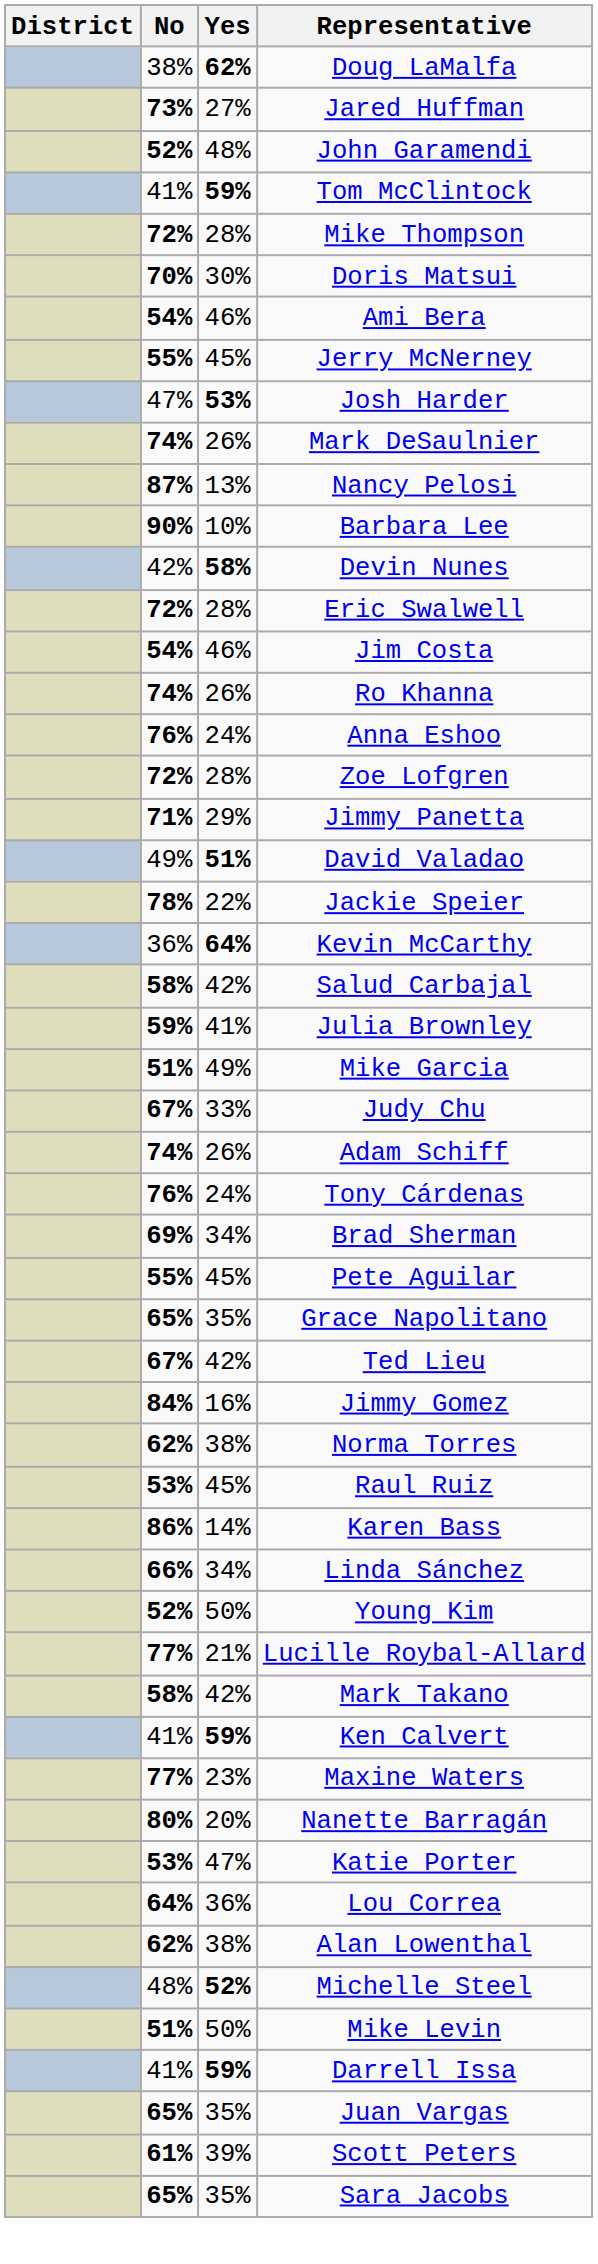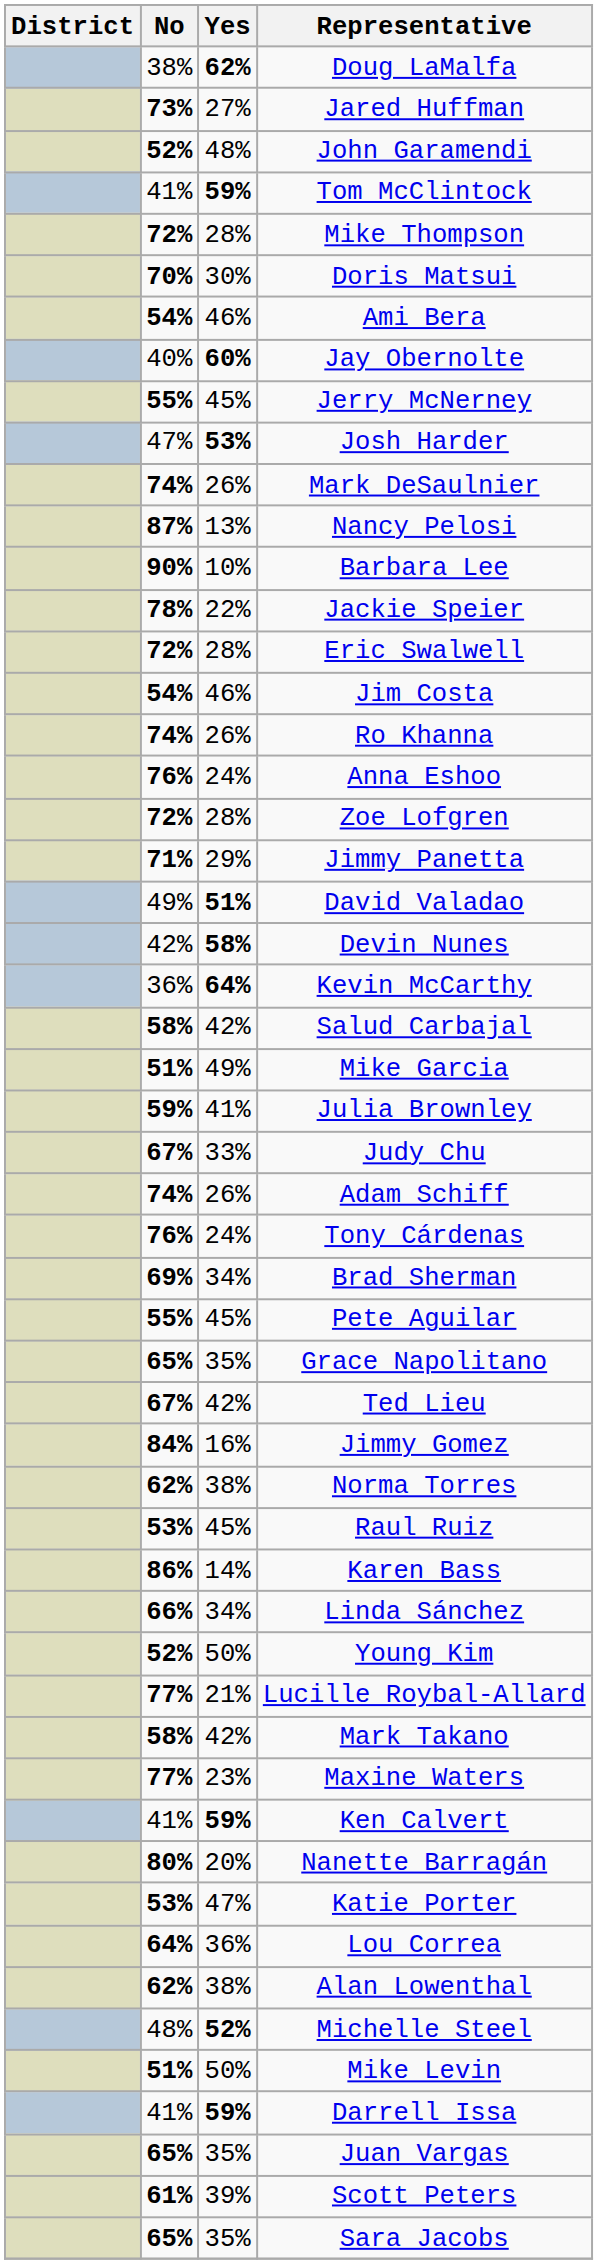+ row: (424, 360)
rows swapped: (424, 902) <-> (424, 568)
rows swapped: (424, 1069) <-> (424, 1028)
rows swapped: (424, 1737) <-> (424, 1779)
